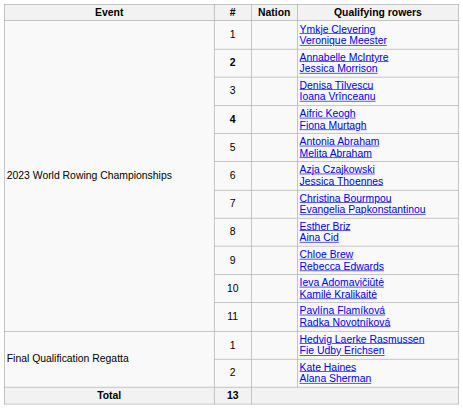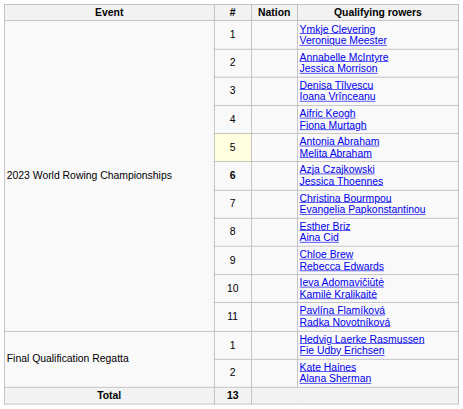(233, 63) bold -> (233, 63) normal
(233, 119) bold -> (233, 119) normal
(233, 147) no background -> (233, 147) lightyellow background
(233, 176) normal -> (233, 176) bold
